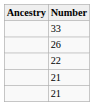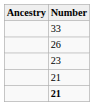(56, 61) 22 -> (56, 61) 23
(56, 93) normal -> (56, 93) bold
